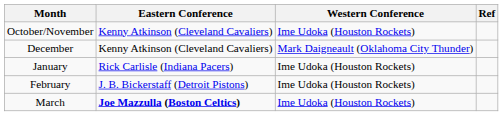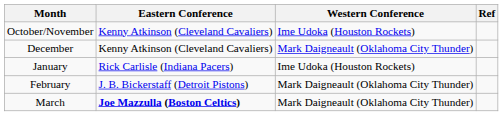(346, 84) Ime Udoka (Houston Rockets) -> (375, 84) Mark Daigneault (Oklahoma City Thunder)
(346, 102) Ime Udoka (Houston Rockets) -> (375, 102) Mark Daigneault (Oklahoma City Thunder)
